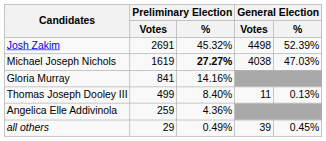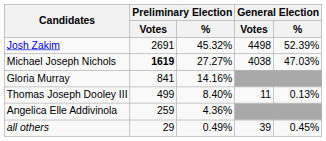(163, 62) normal -> (163, 62) bold
(215, 62) bold -> (215, 62) normal
